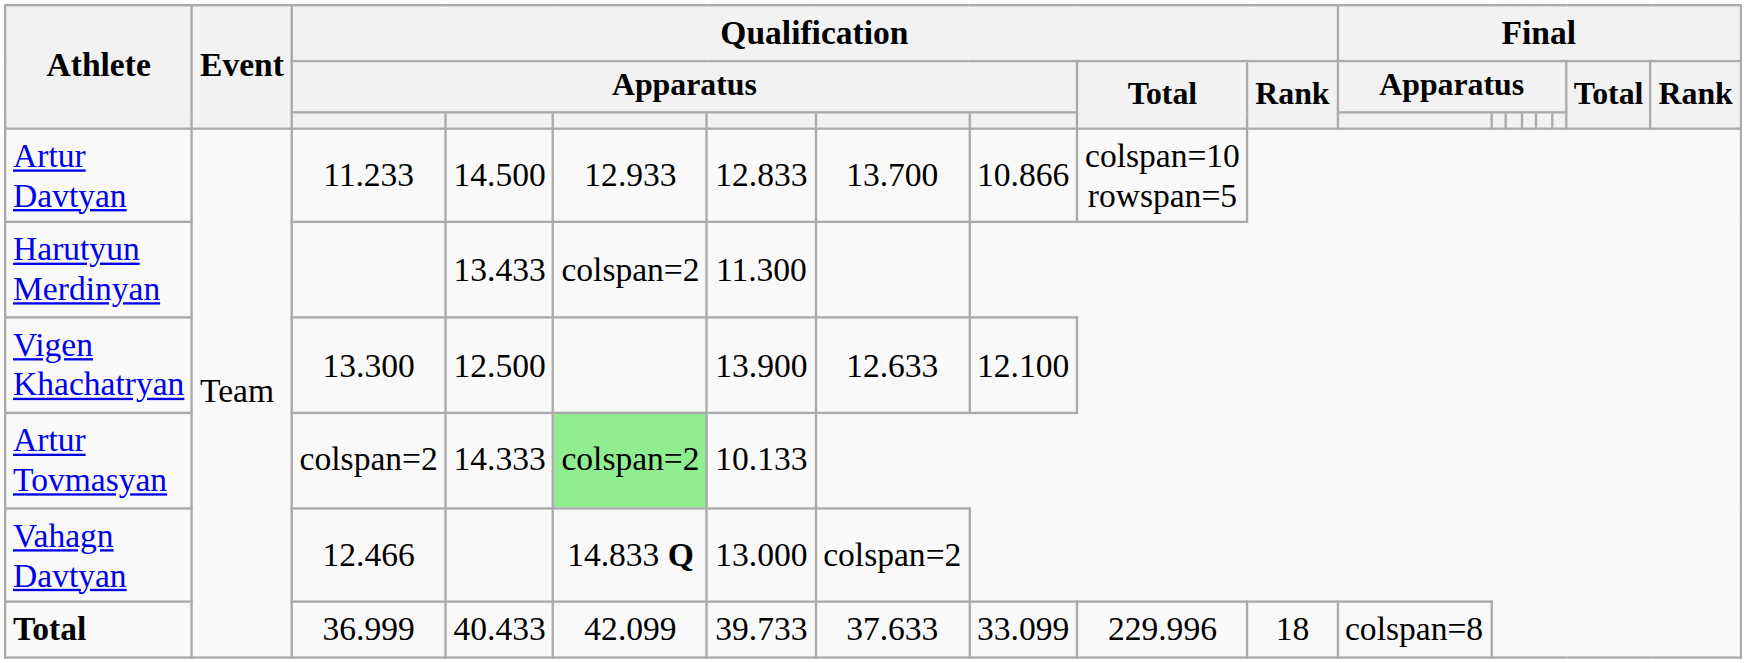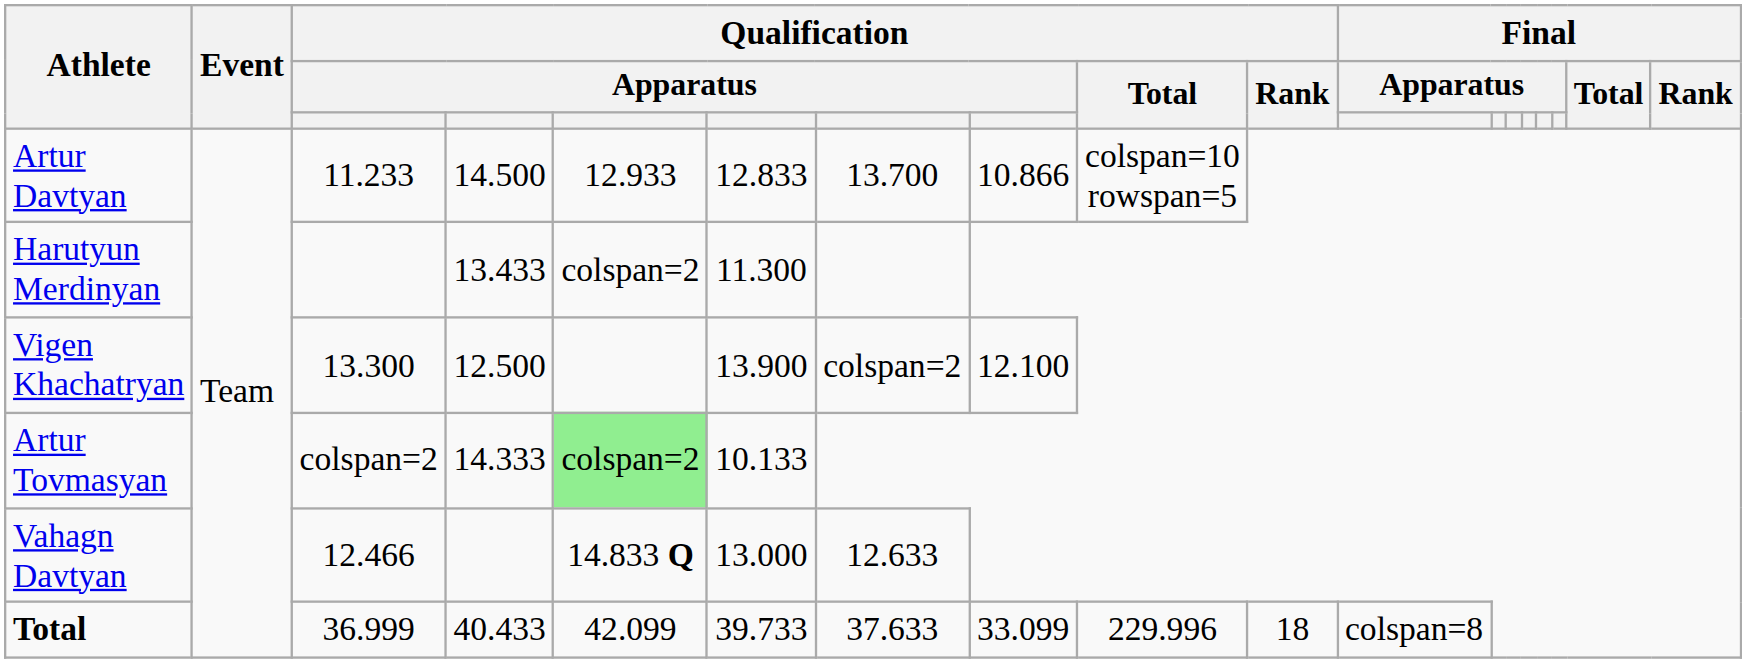(892, 365) 12.633 -> (892, 365) colspan=2
(892, 554) colspan=2 -> (892, 554) 12.633
